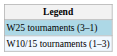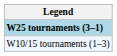(52, 27) normal -> (55, 27) bold
